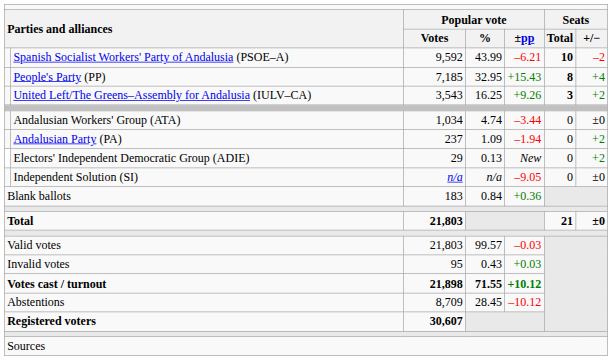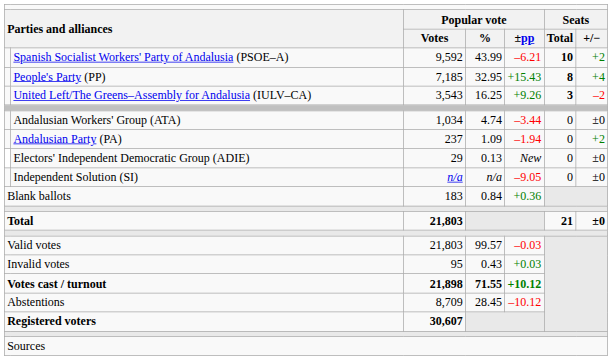(599, 57) –2 -> (599, 57) +2
(599, 95) +2 -> (599, 95) –2
(599, 158) +2 -> (599, 158) ±0
